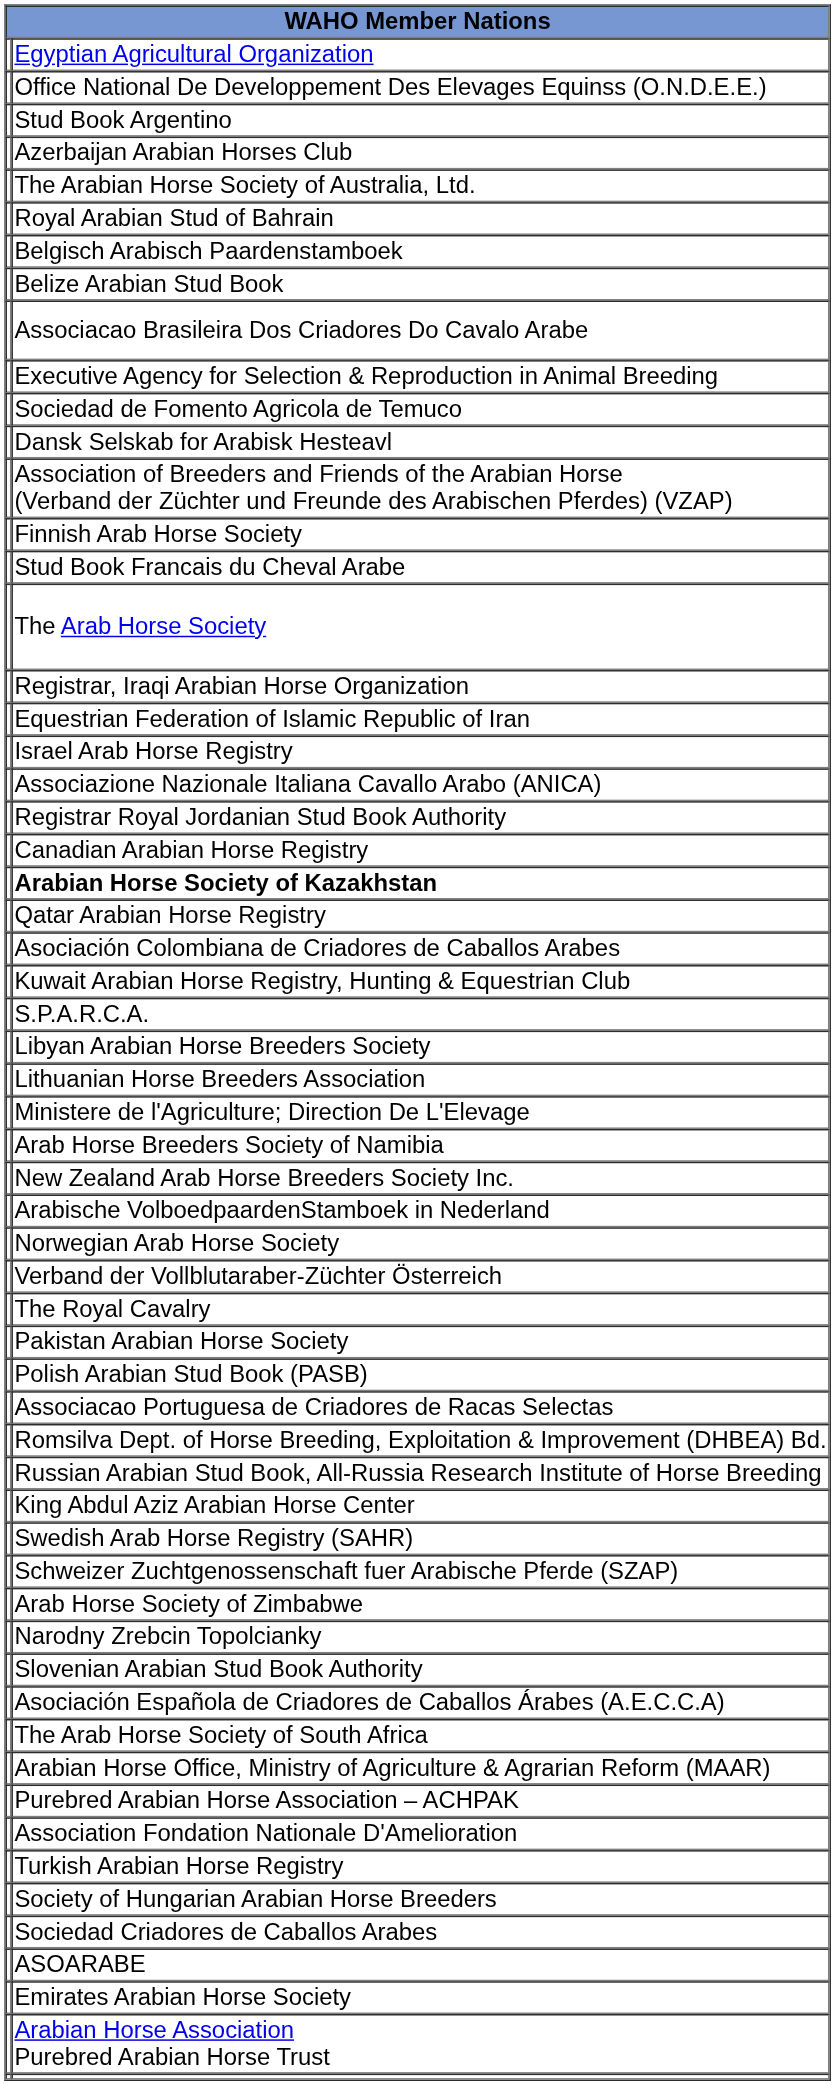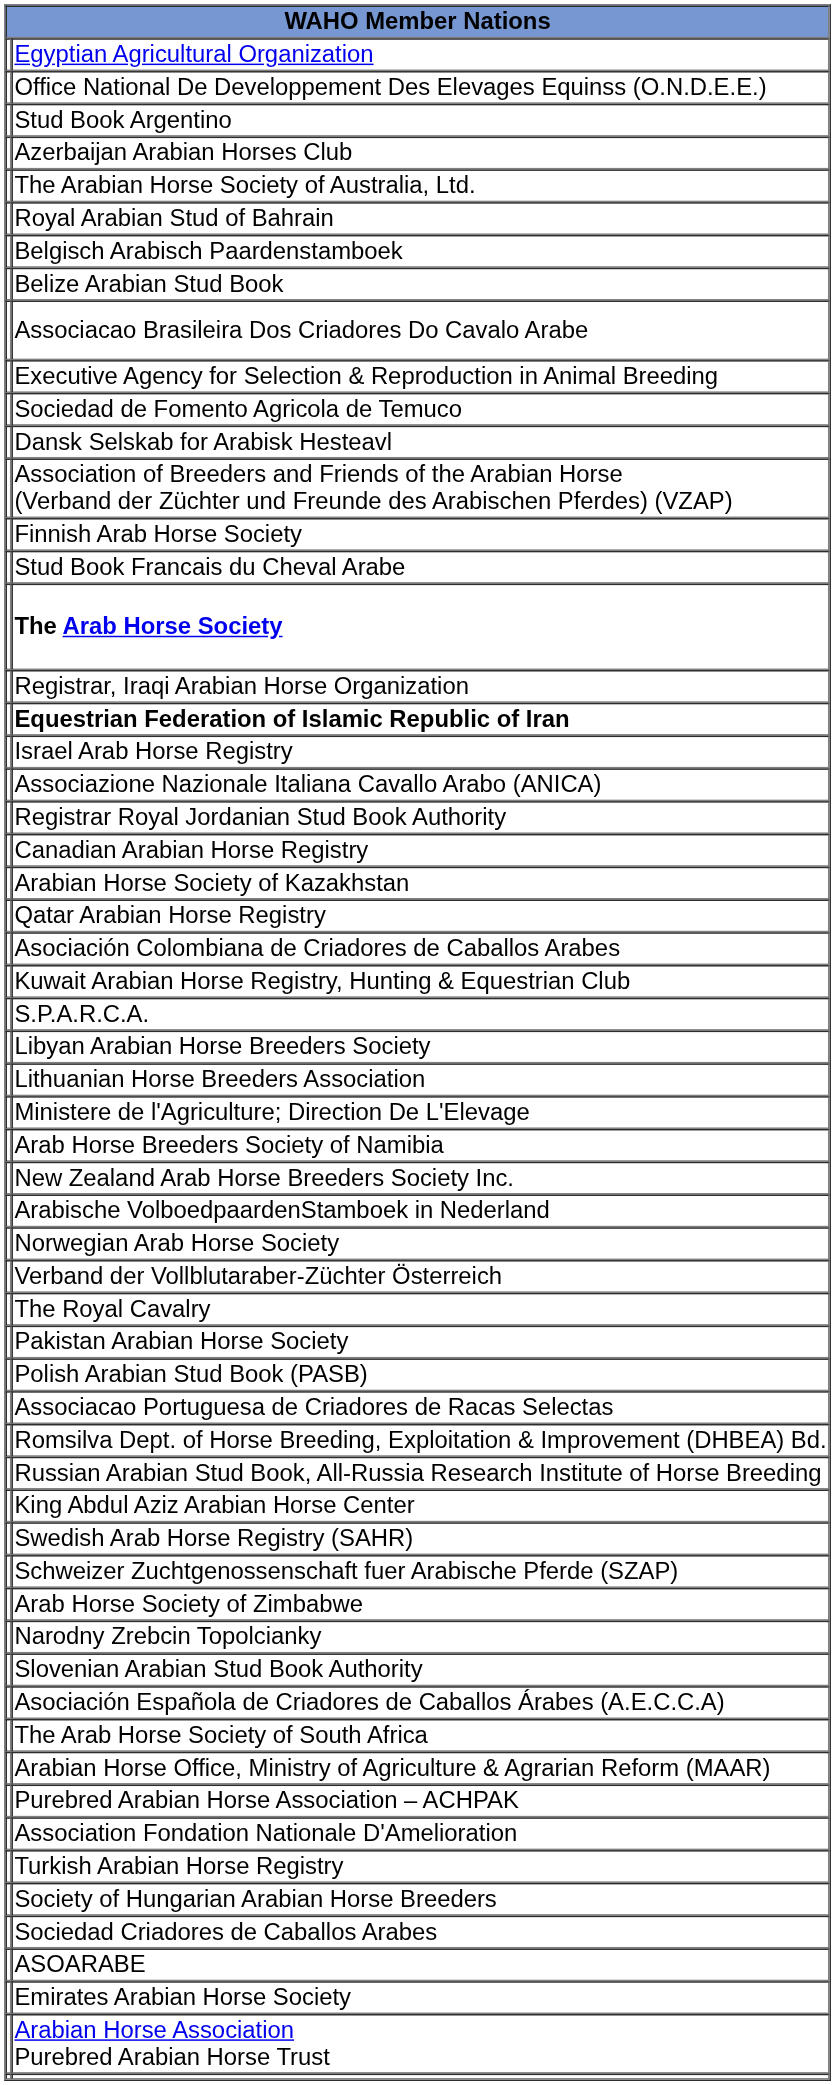(140, 626) normal -> (148, 626) bold
(272, 718) normal -> (292, 718) bold
(226, 882) bold -> (212, 882) normal
